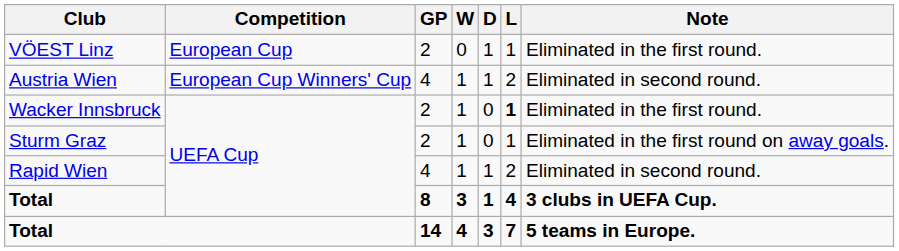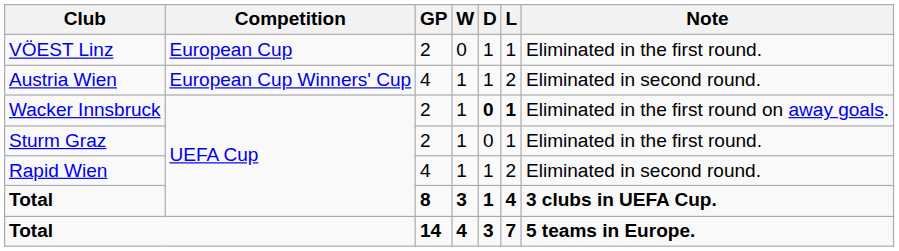(488, 110) normal -> (488, 110) bold
(644, 110) Eliminated in the first round. -> (707, 110) Eliminated in the first round on away goals.
(707, 140) Eliminated in the first round on away goals. -> (644, 140) Eliminated in the first round.
